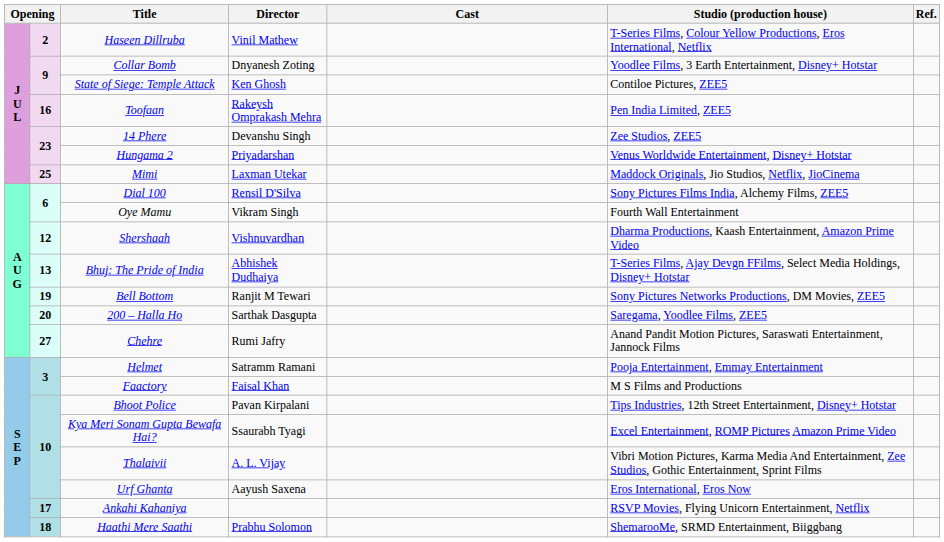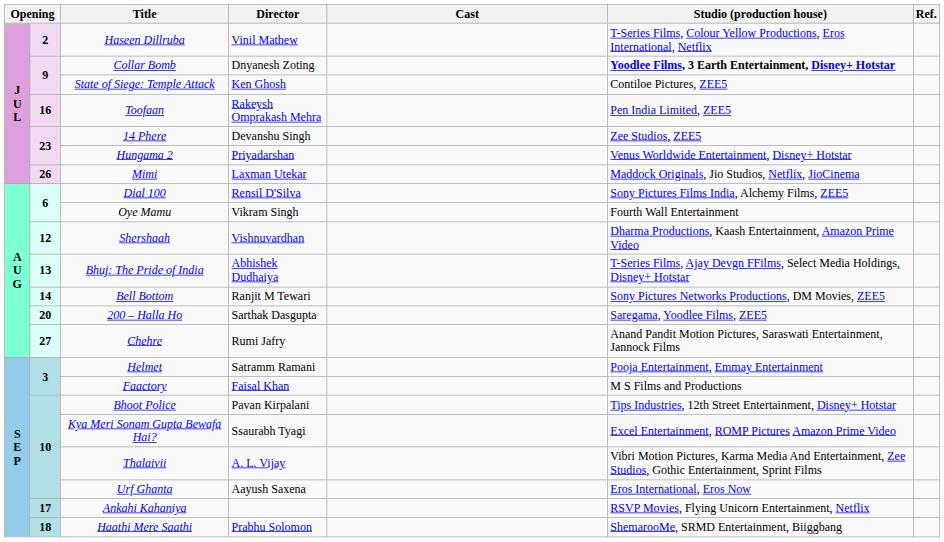(744, 65) normal -> (753, 65) bold
(45, 174) 25 -> (45, 174) 26
(45, 296) 19 -> (45, 296) 14
